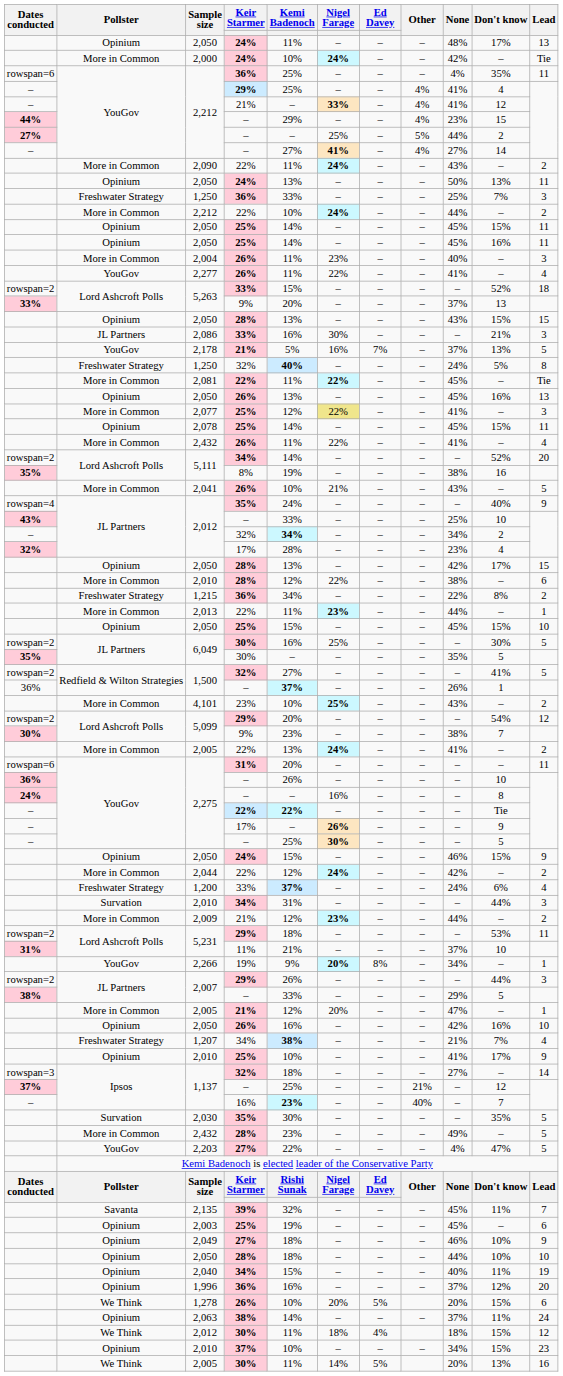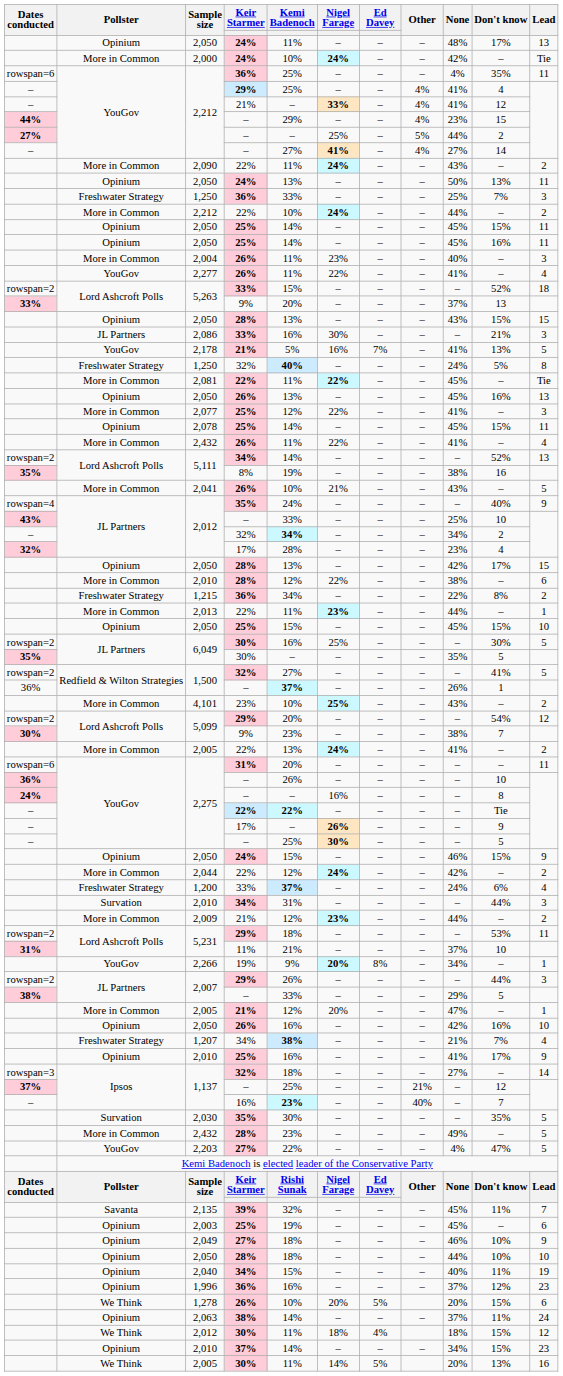(458, 350) 37% -> (458, 350) 41%
(338, 412) khaki background -> (338, 412) no background
(544, 458) 20 -> (544, 458) 13
(292, 1057) 10% -> (292, 1057) 16%
(544, 1287) 20 -> (544, 1287) 23
(292, 1348) 10% -> (292, 1348) 14%
